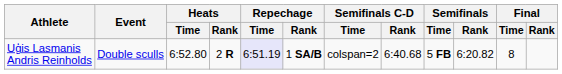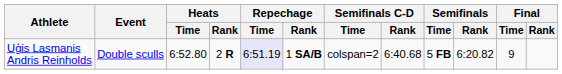(511, 54) 8 -> (511, 54) 9
